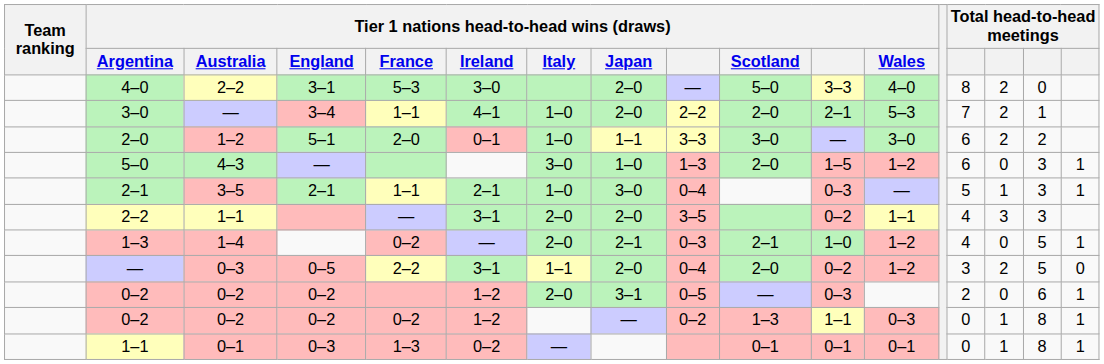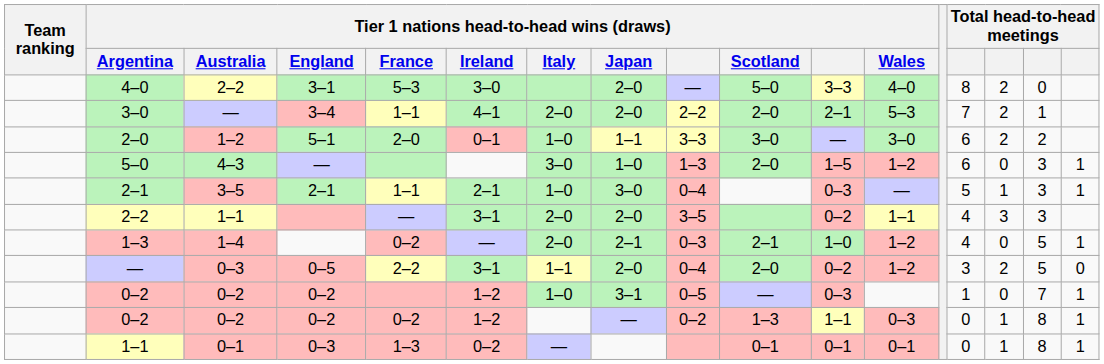(559, 113) 1–0 -> (559, 113) 2–0
(559, 294) 2–0 -> (559, 294) 1–0
(966, 294) 2 -> (966, 294) 1
(1042, 294) 6 -> (1042, 294) 7
